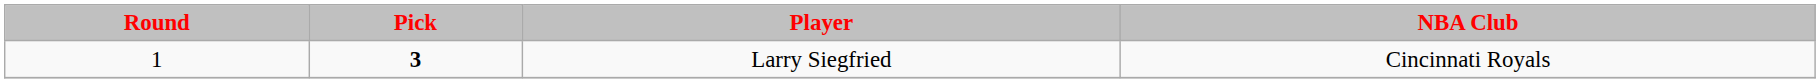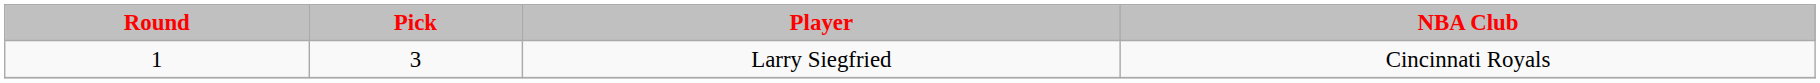(415, 58) bold -> (415, 58) normal
